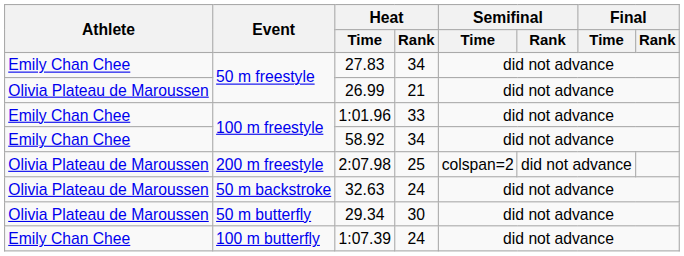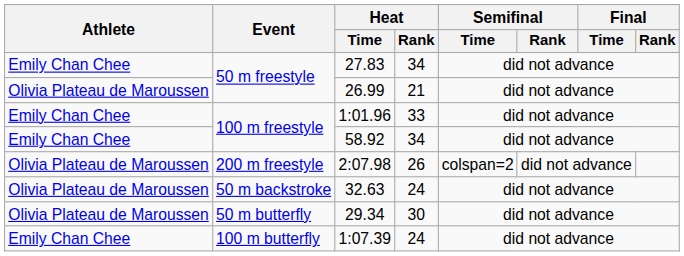(416, 165) 25 -> (416, 165) 26
